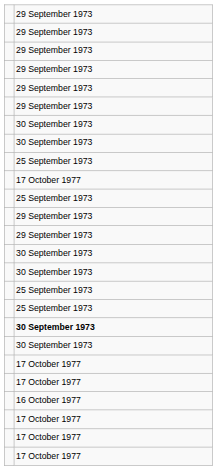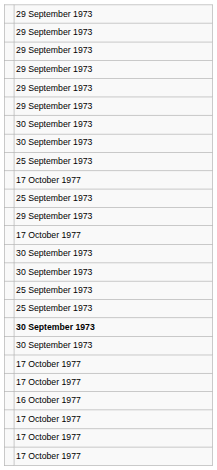(54, 235) 29 September 1973 -> (48, 235) 17 October 1977
